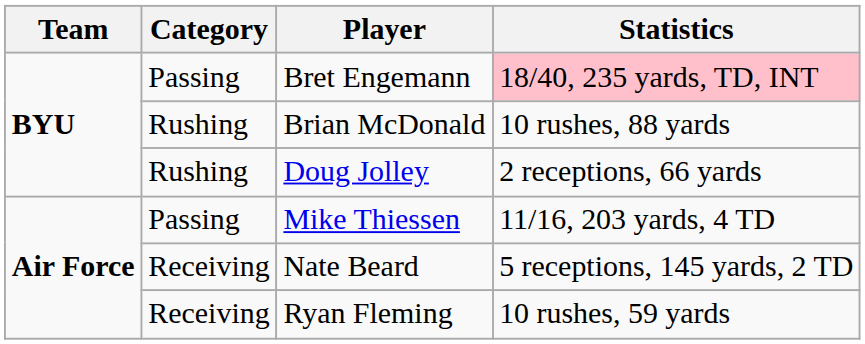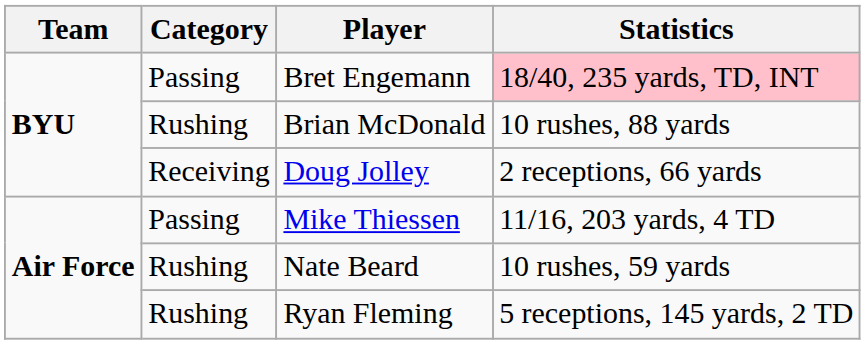(198, 171) Rushing -> (209, 171) Receiving
(209, 266) Receiving -> (198, 266) Rushing
(676, 266) 5 receptions, 145 yards, 2 TD -> (615, 266) 10 rushes, 59 yards
(209, 313) Receiving -> (198, 313) Rushing
(615, 313) 10 rushes, 59 yards -> (676, 313) 5 receptions, 145 yards, 2 TD
